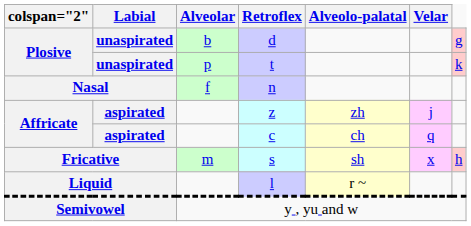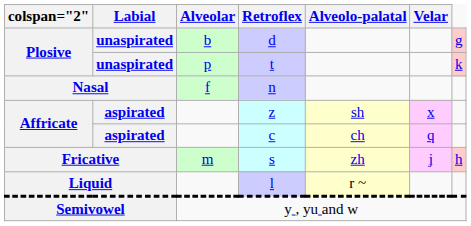(358, 111) zh -> (358, 111) sh
(431, 111) j -> (431, 111) x
(358, 159) sh -> (358, 159) zh
(431, 159) x -> (431, 159) j
